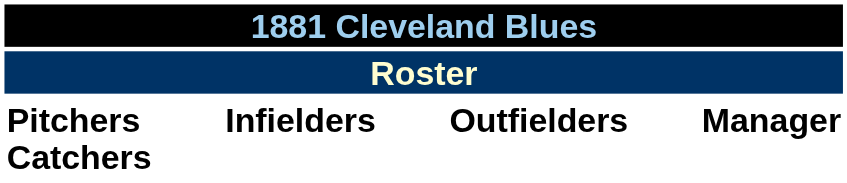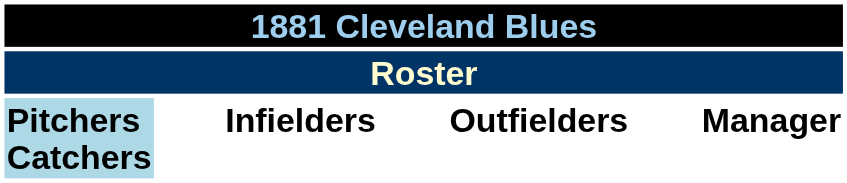(79, 138) no background -> (79, 138) lightblue background
